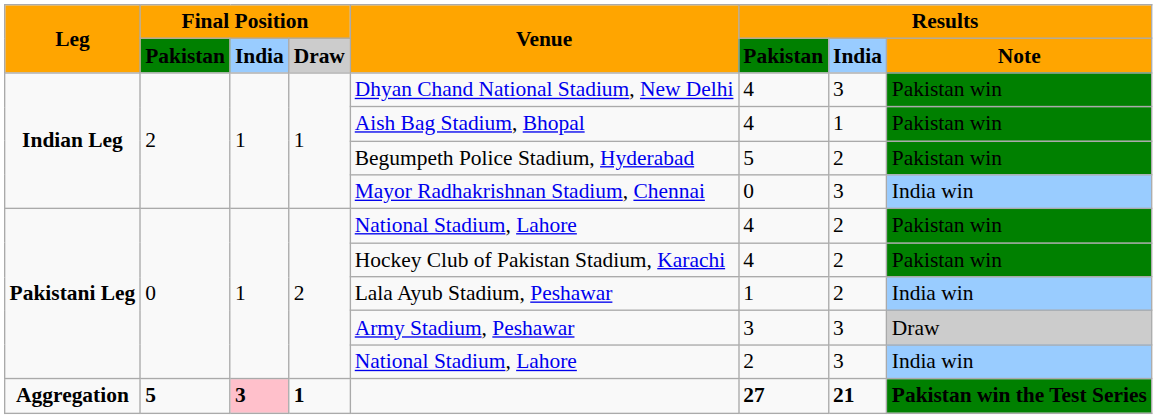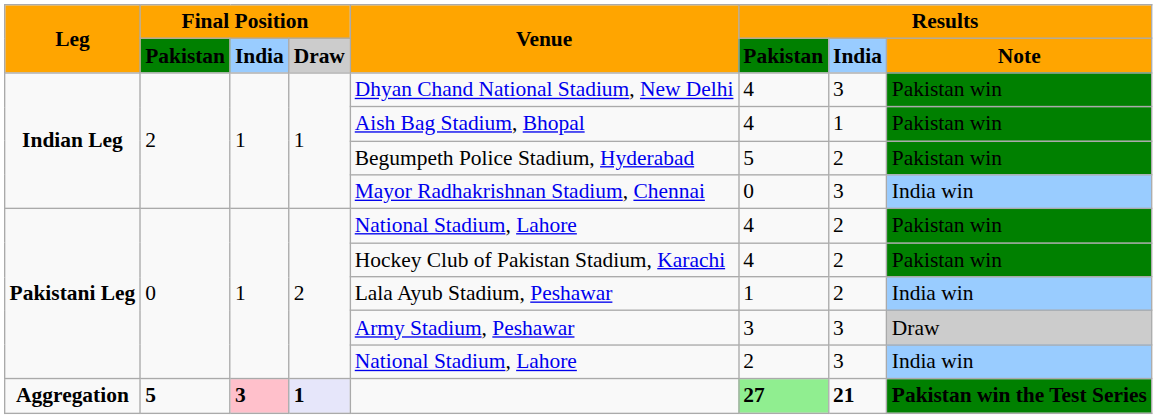(299, 395) no background -> (299, 395) lavender background
(754, 395) no background -> (754, 395) lightgreen background
